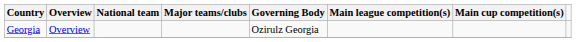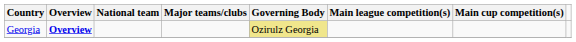(70, 29) normal -> (70, 29) bold
(285, 29) no background -> (285, 29) khaki background
